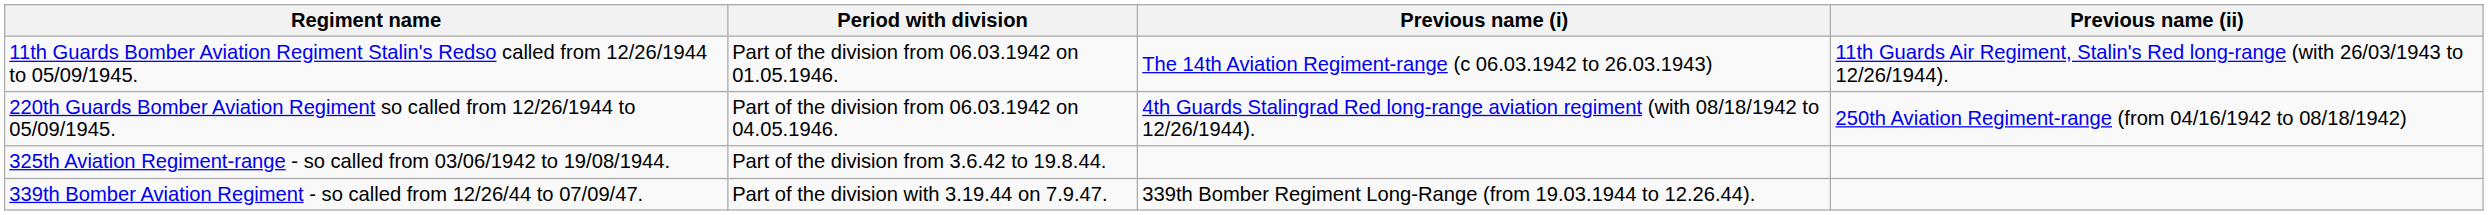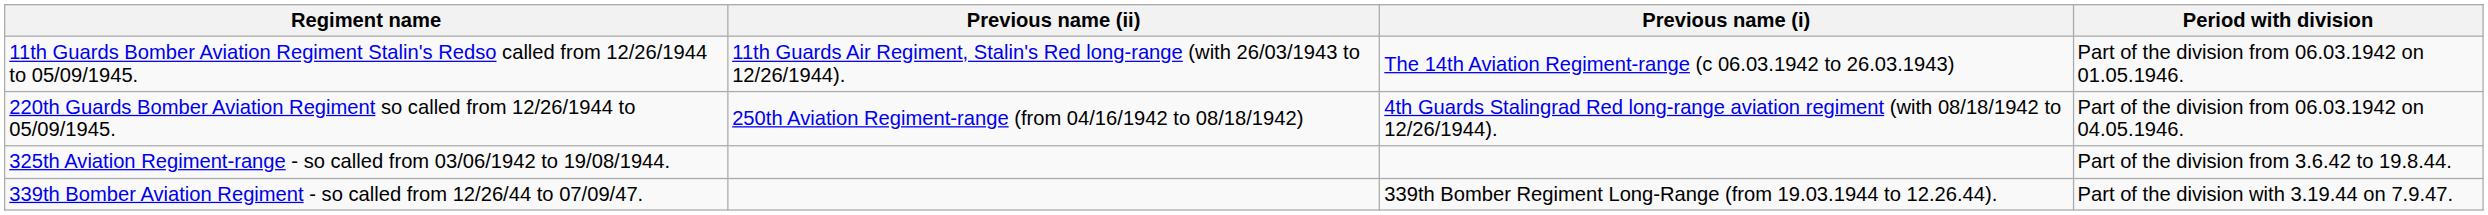columns swapped: (933, 20) <-> (2157, 20)
